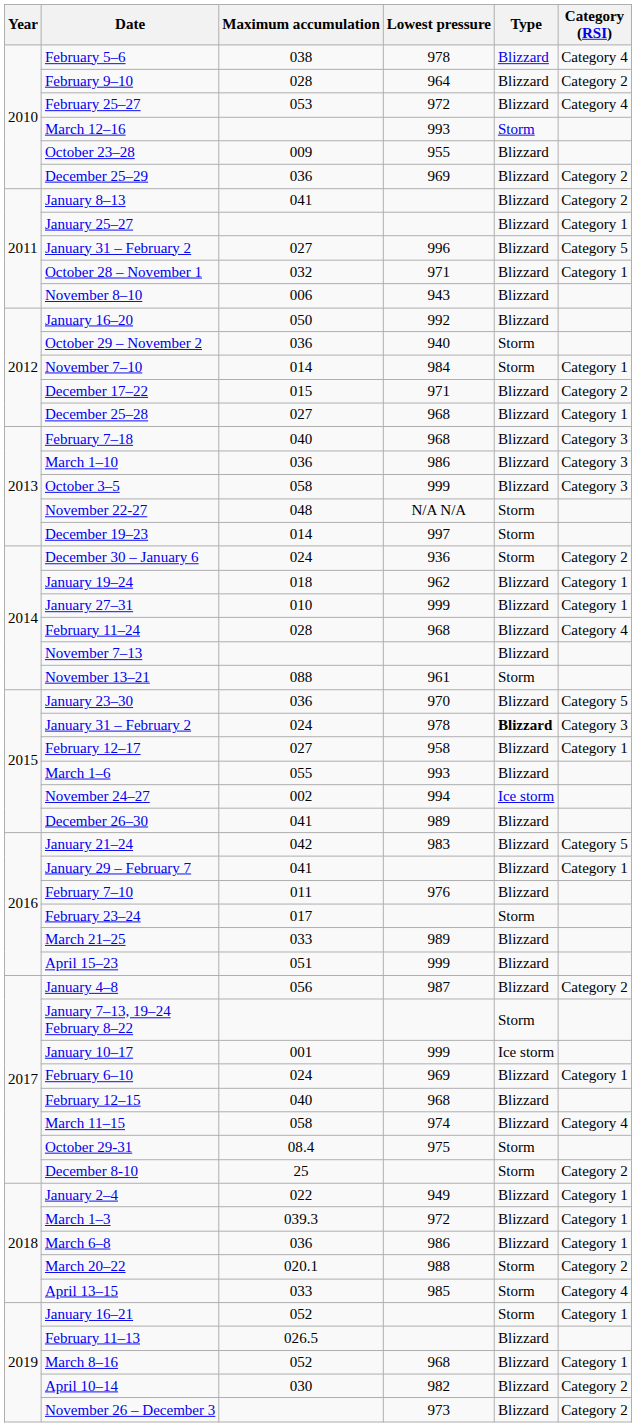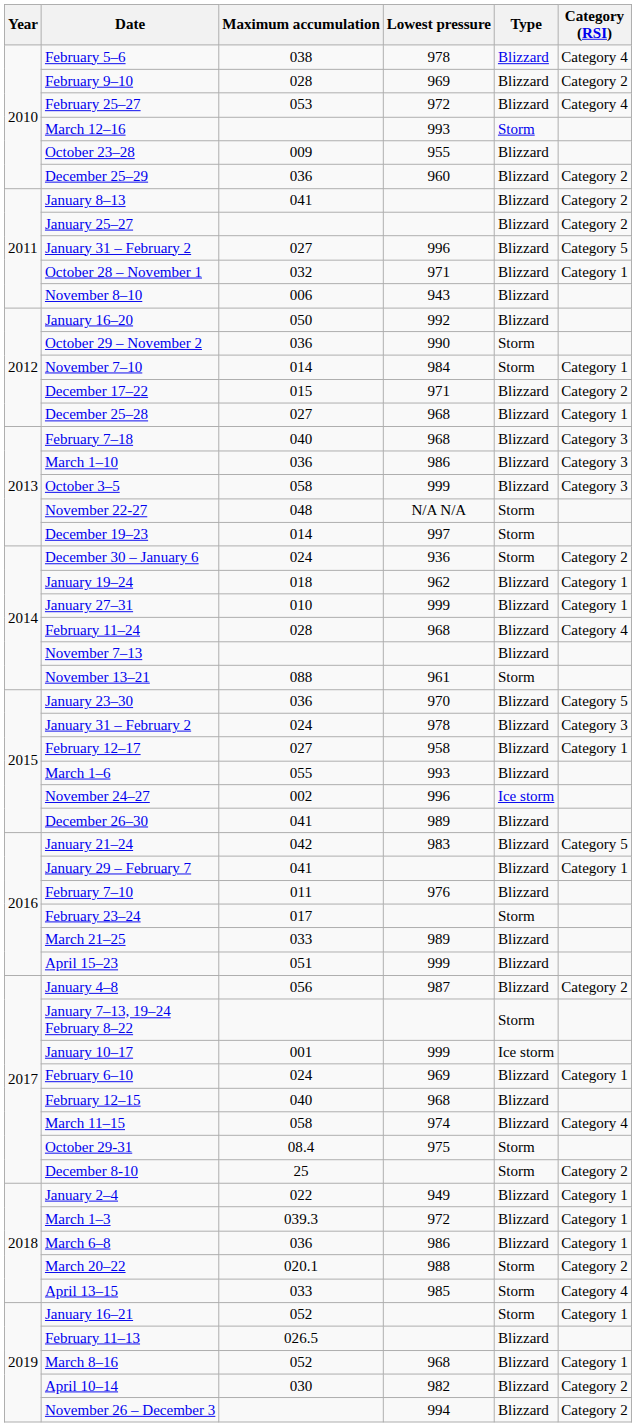(439, 81) 964 -> (439, 81) 969
(439, 176) 969 -> (439, 176) 960
(594, 224) Category 1 -> (594, 224) Category 2
(439, 343) 940 -> (439, 343) 990
(525, 725) bold -> (523, 725) normal
(439, 796) 994 -> (439, 796) 996
(439, 1409) 973 -> (439, 1409) 994
